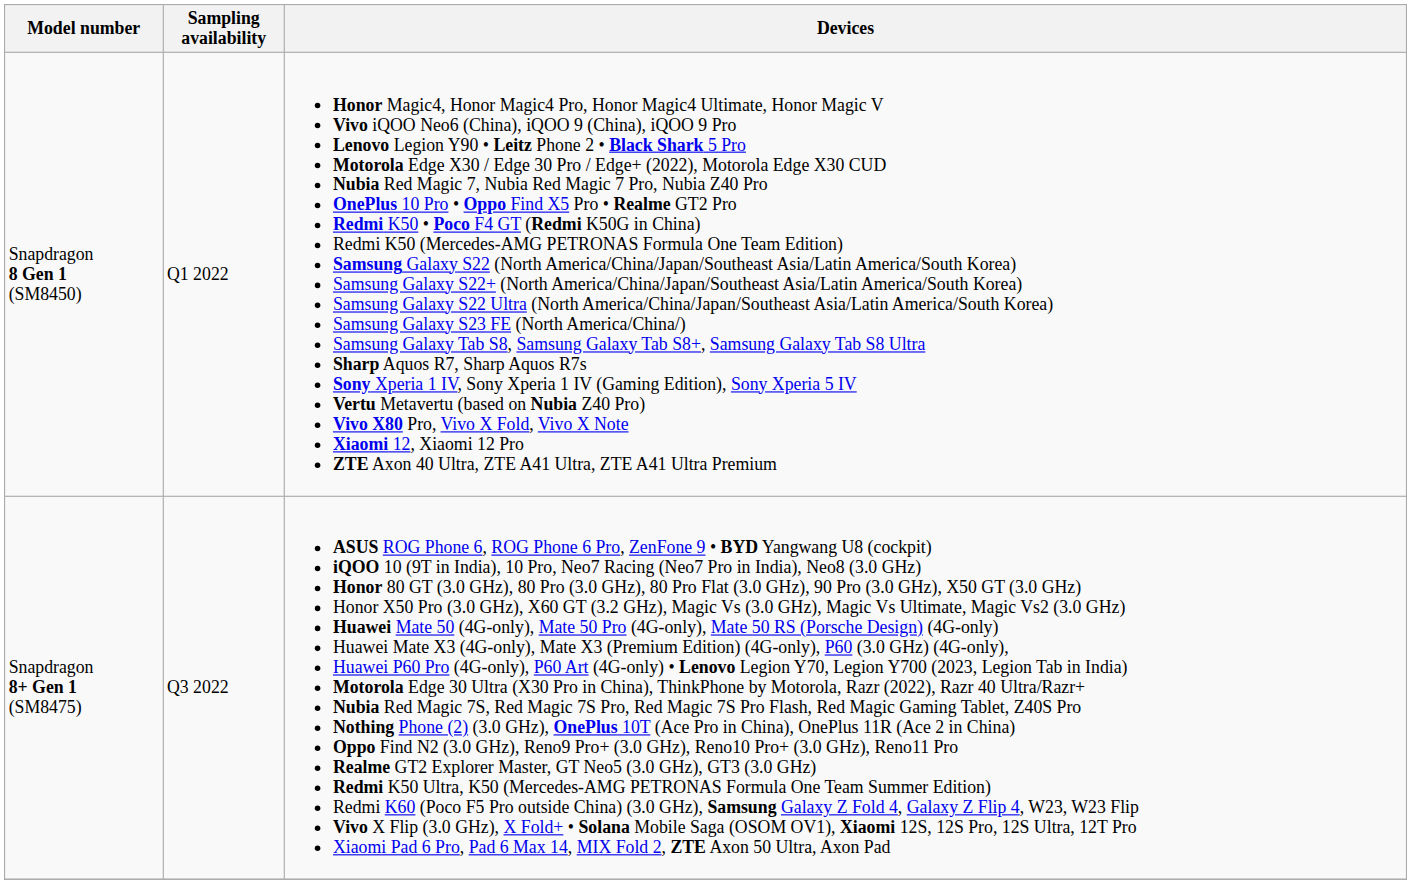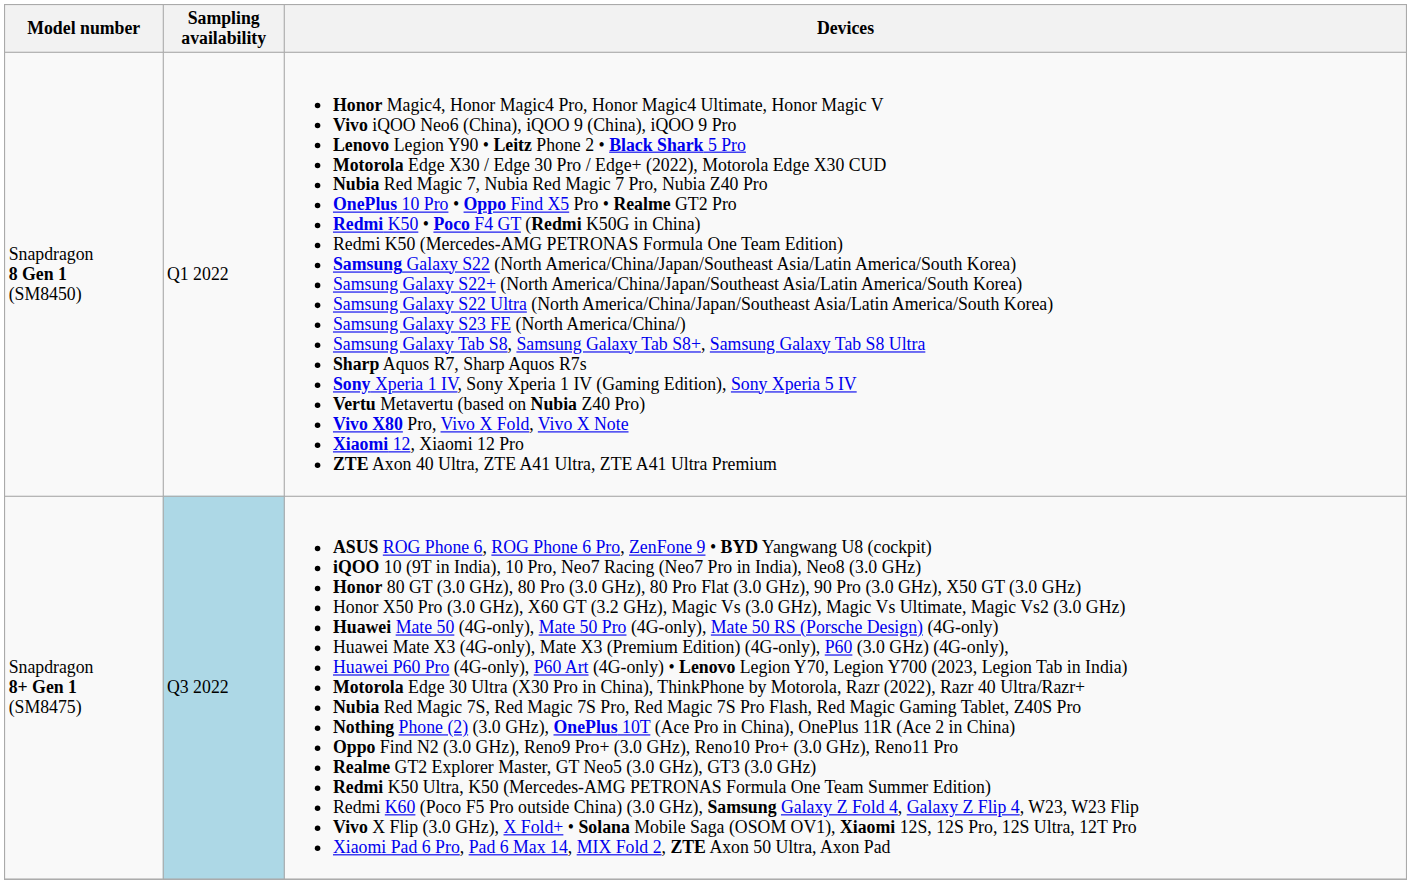(198, 687) no background -> (198, 687) lightblue background
